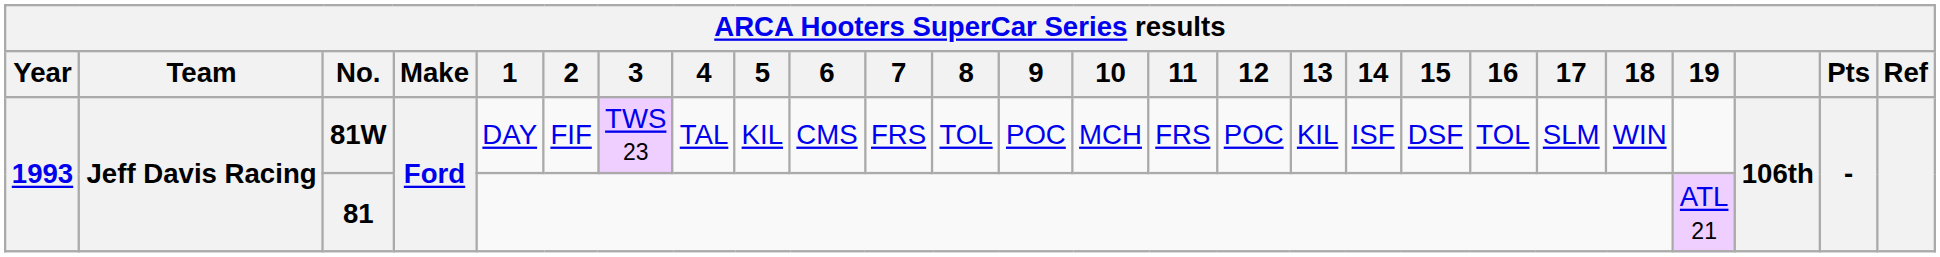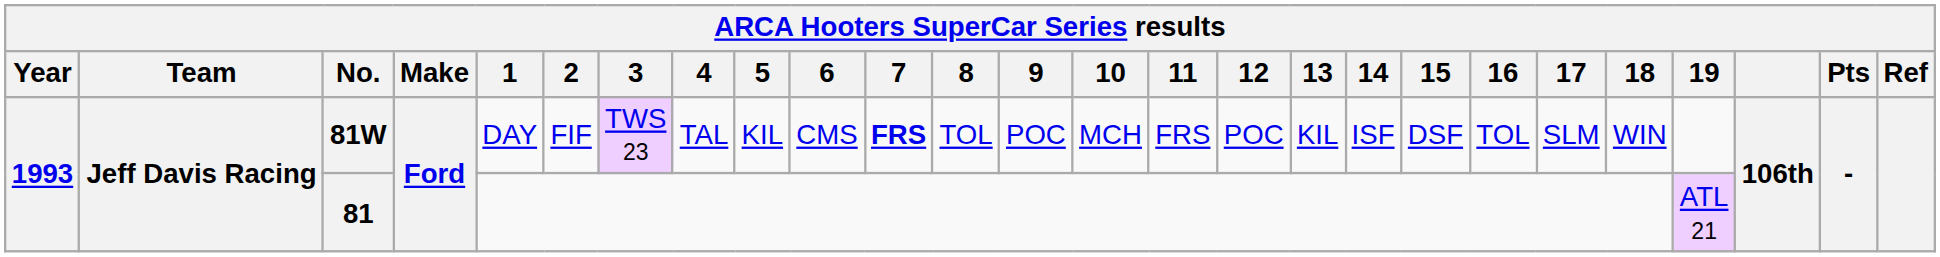(899, 135) normal -> (899, 135) bold
